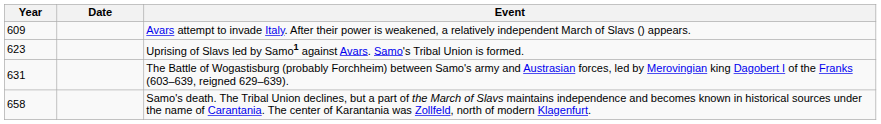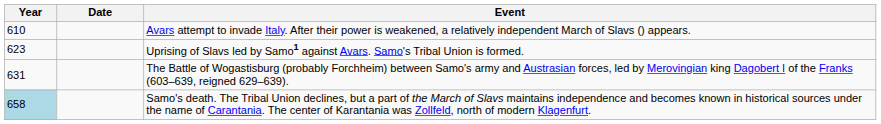(16, 30) 609 -> (16, 30) 610
(16, 104) no background -> (16, 104) lightblue background
